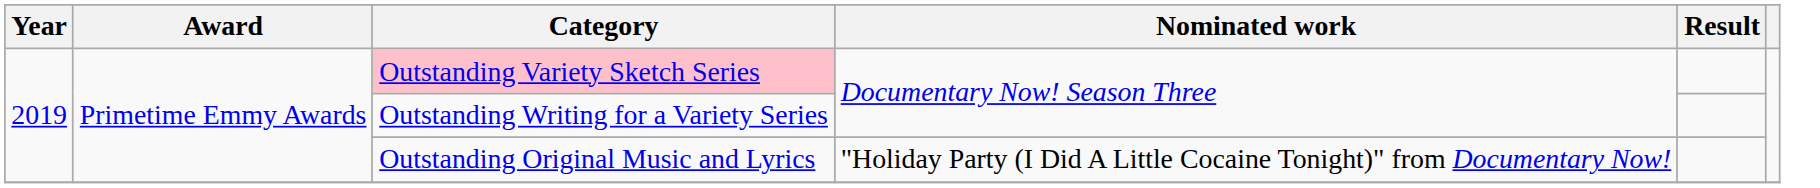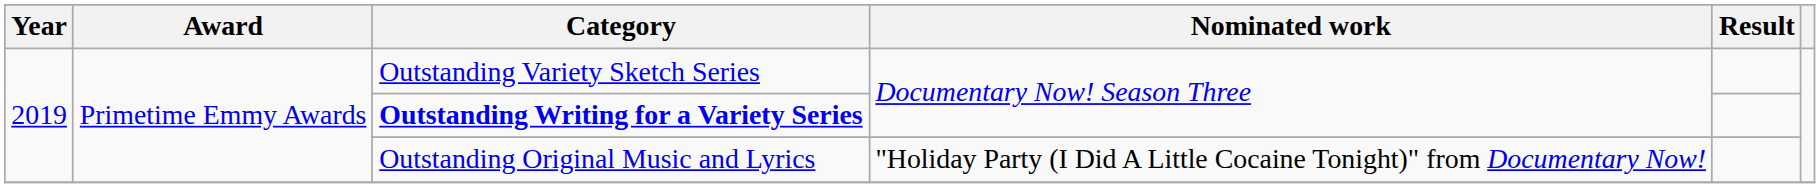(570, 70) pink background -> (570, 70) no background
(604, 114) normal -> (621, 114) bold
